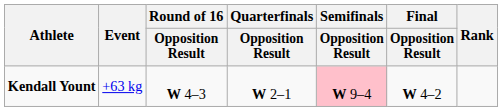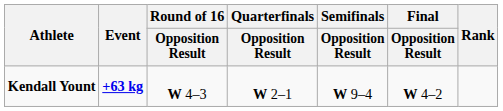(122, 86) normal -> (123, 86) bold
(352, 95) pink background -> (353, 95) no background
